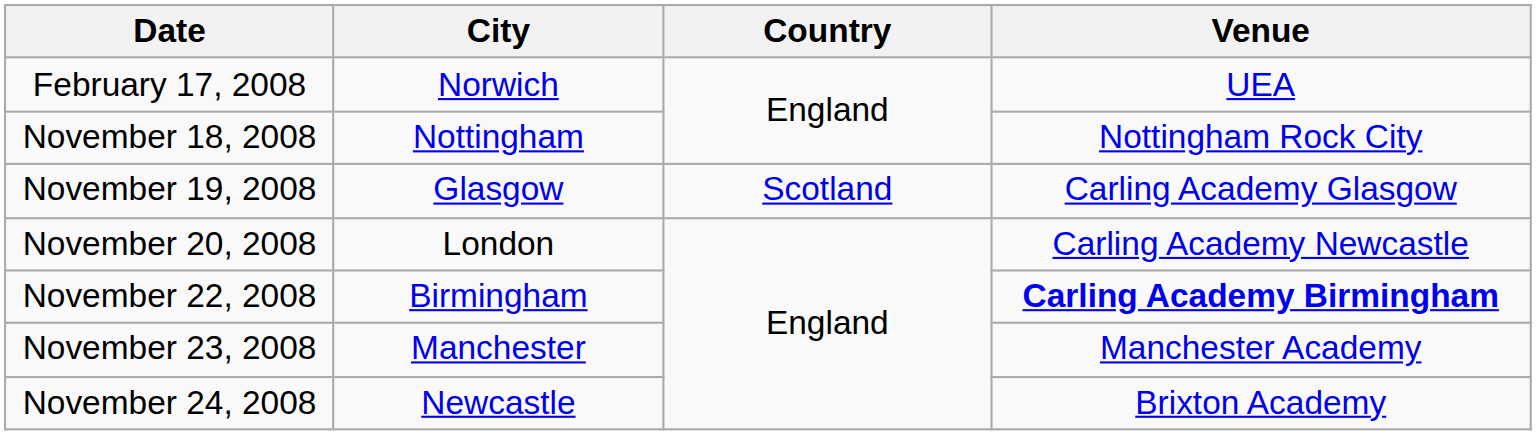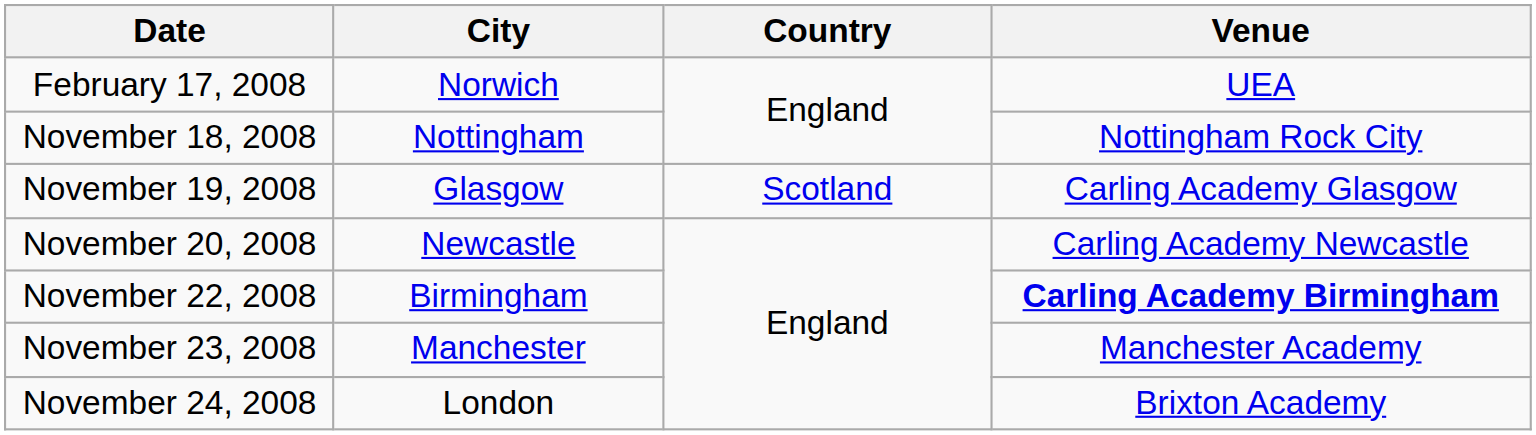(498, 243) London -> (498, 243) Newcastle
(498, 402) Newcastle -> (498, 402) London
